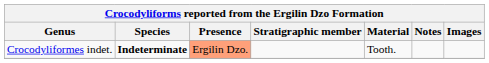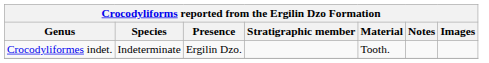(152, 49) bold -> (149, 49) normal
(220, 49) lightsalmon background -> (214, 49) no background
